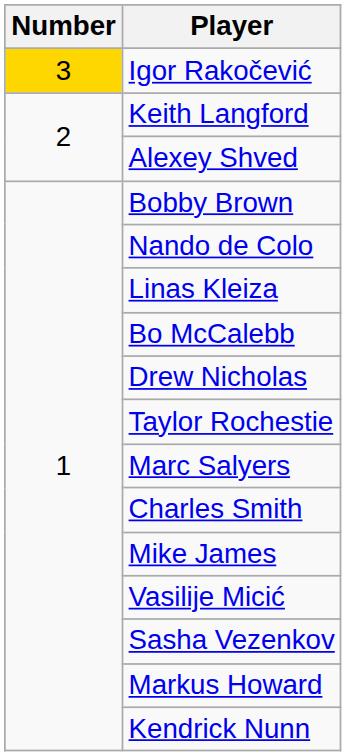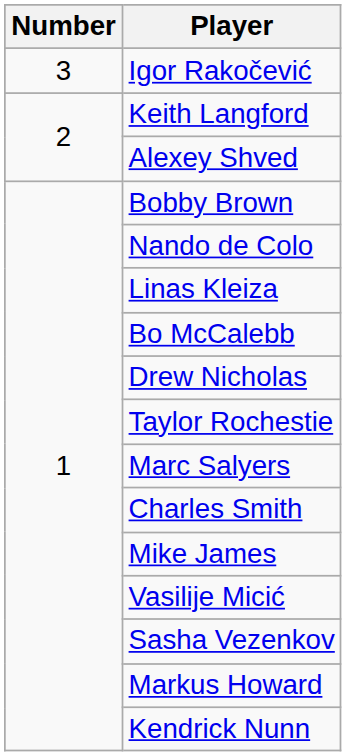(64, 70) gold background -> (64, 70) no background
